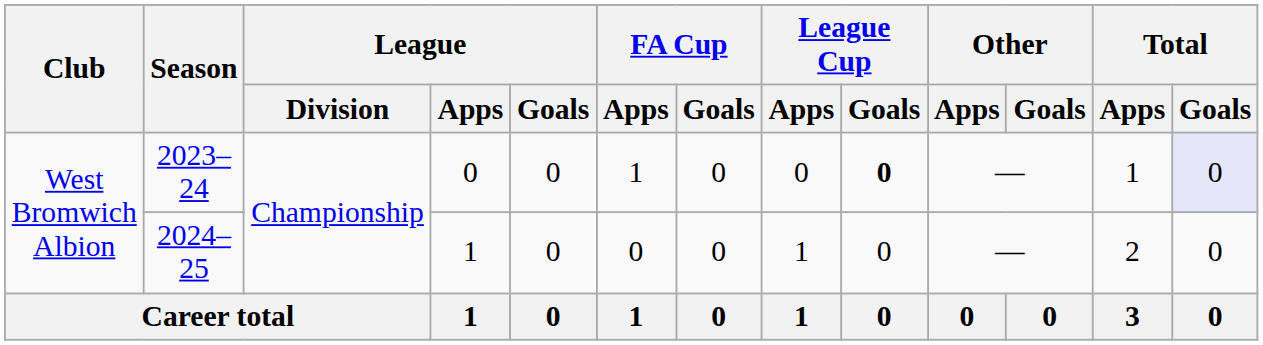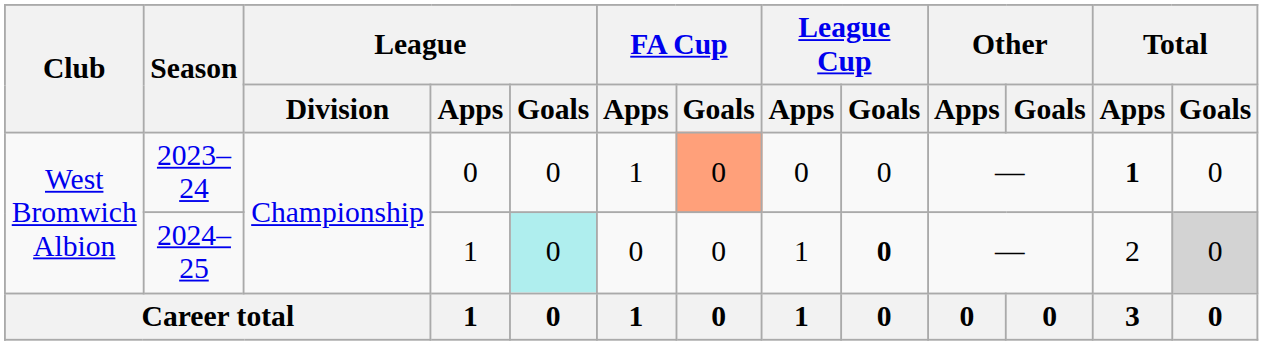(719, 171) no background -> (719, 171) lightsalmon background
(884, 171) bold -> (884, 171) normal
(1132, 171) normal -> (1132, 171) bold
(1215, 171) lavender background -> (1215, 171) no background
(553, 252) no background -> (553, 252) paleturquoise background
(884, 252) normal -> (884, 252) bold
(1215, 252) no background -> (1215, 252) lightgrey background
